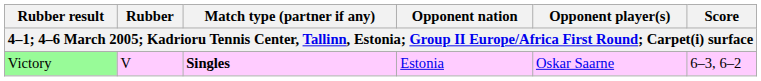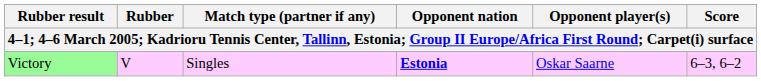(208, 63) bold -> (208, 63) normal
(422, 63) normal -> (424, 63) bold
